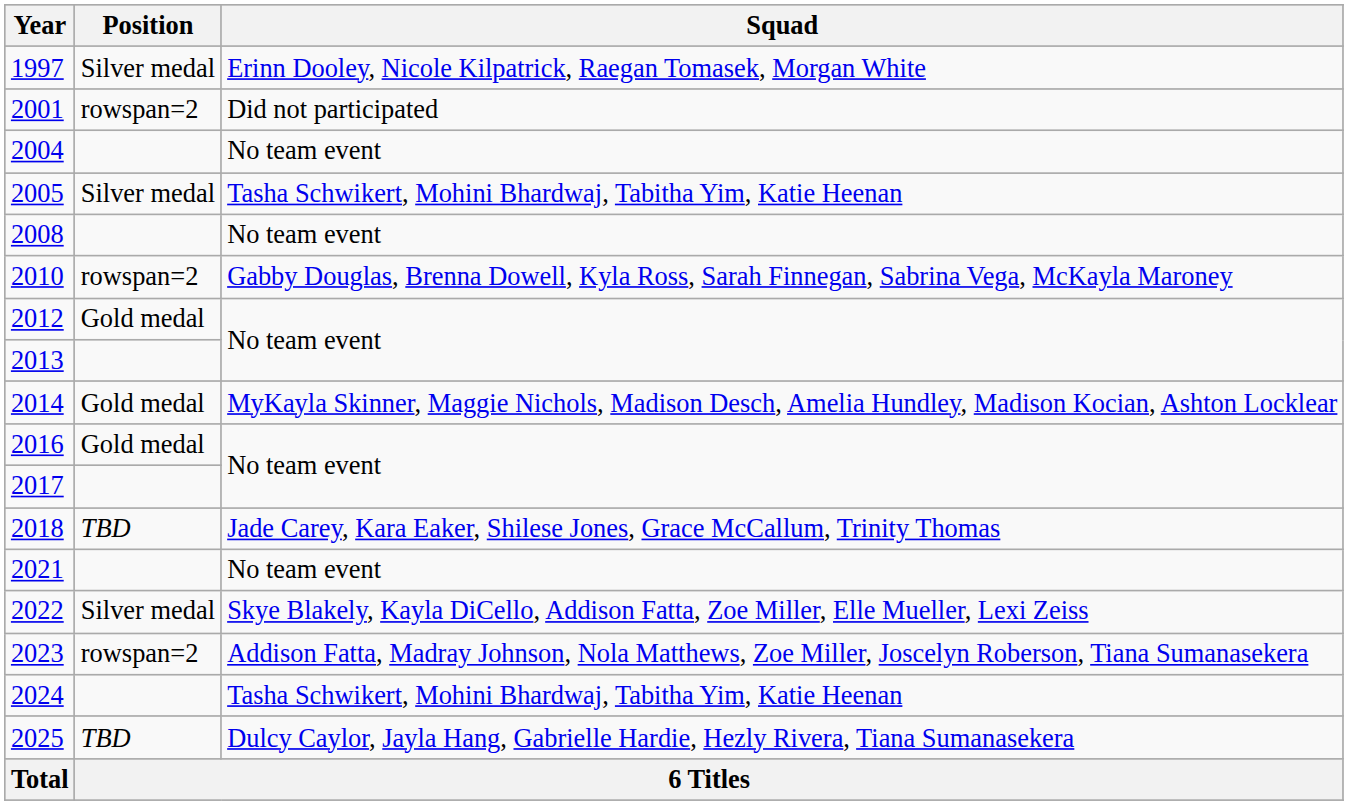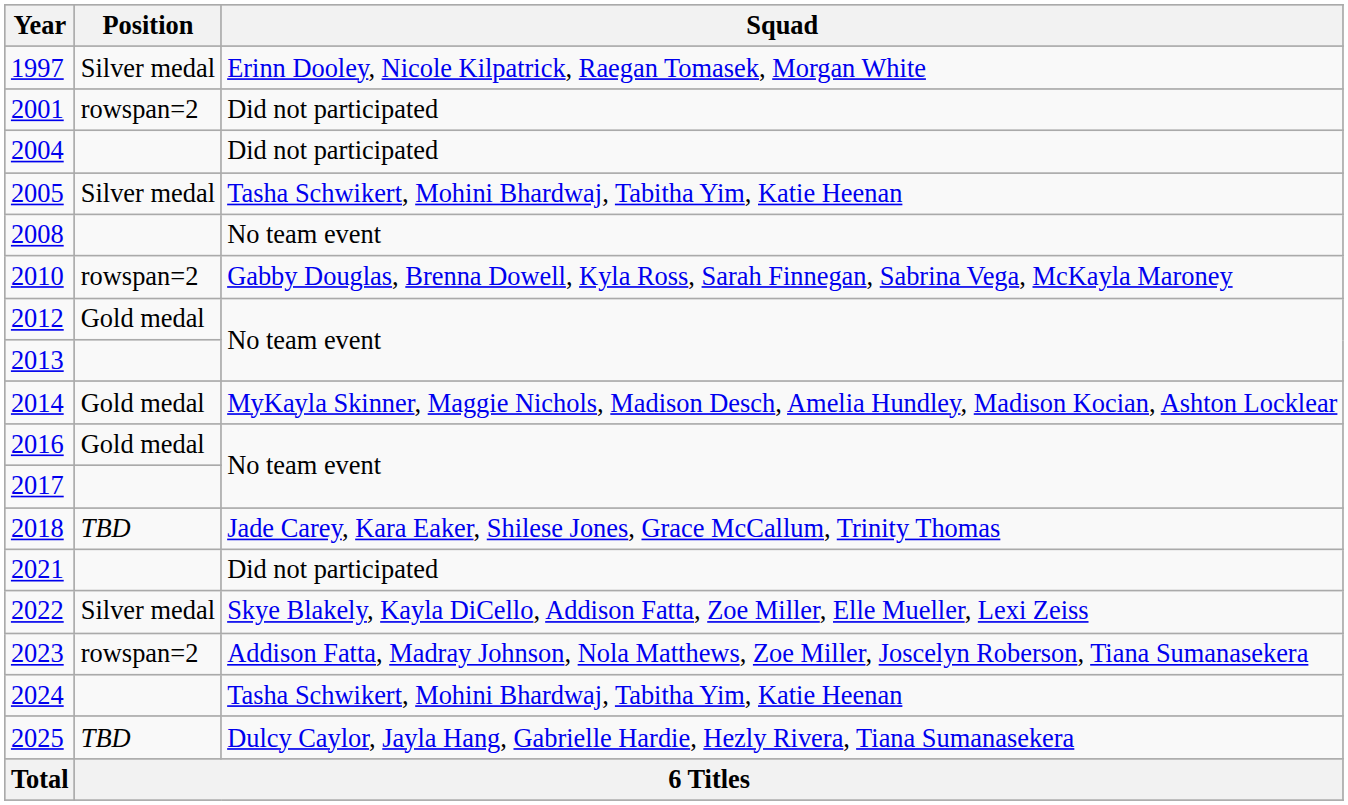(304, 151) No team event -> (333, 151) Did not participated
(304, 569) No team event -> (333, 569) Did not participated
